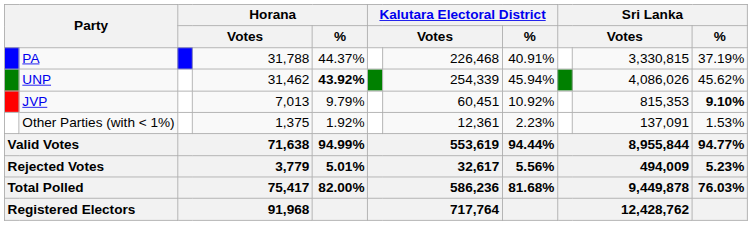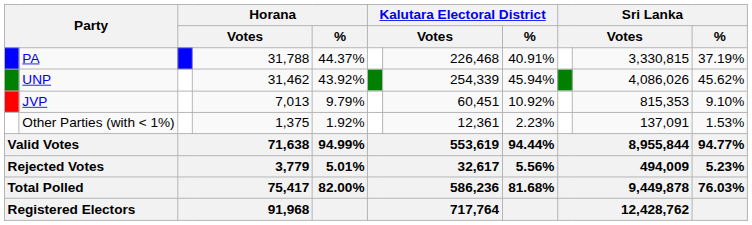(341, 79) bold -> (341, 79) normal
(725, 101) bold -> (725, 101) normal
